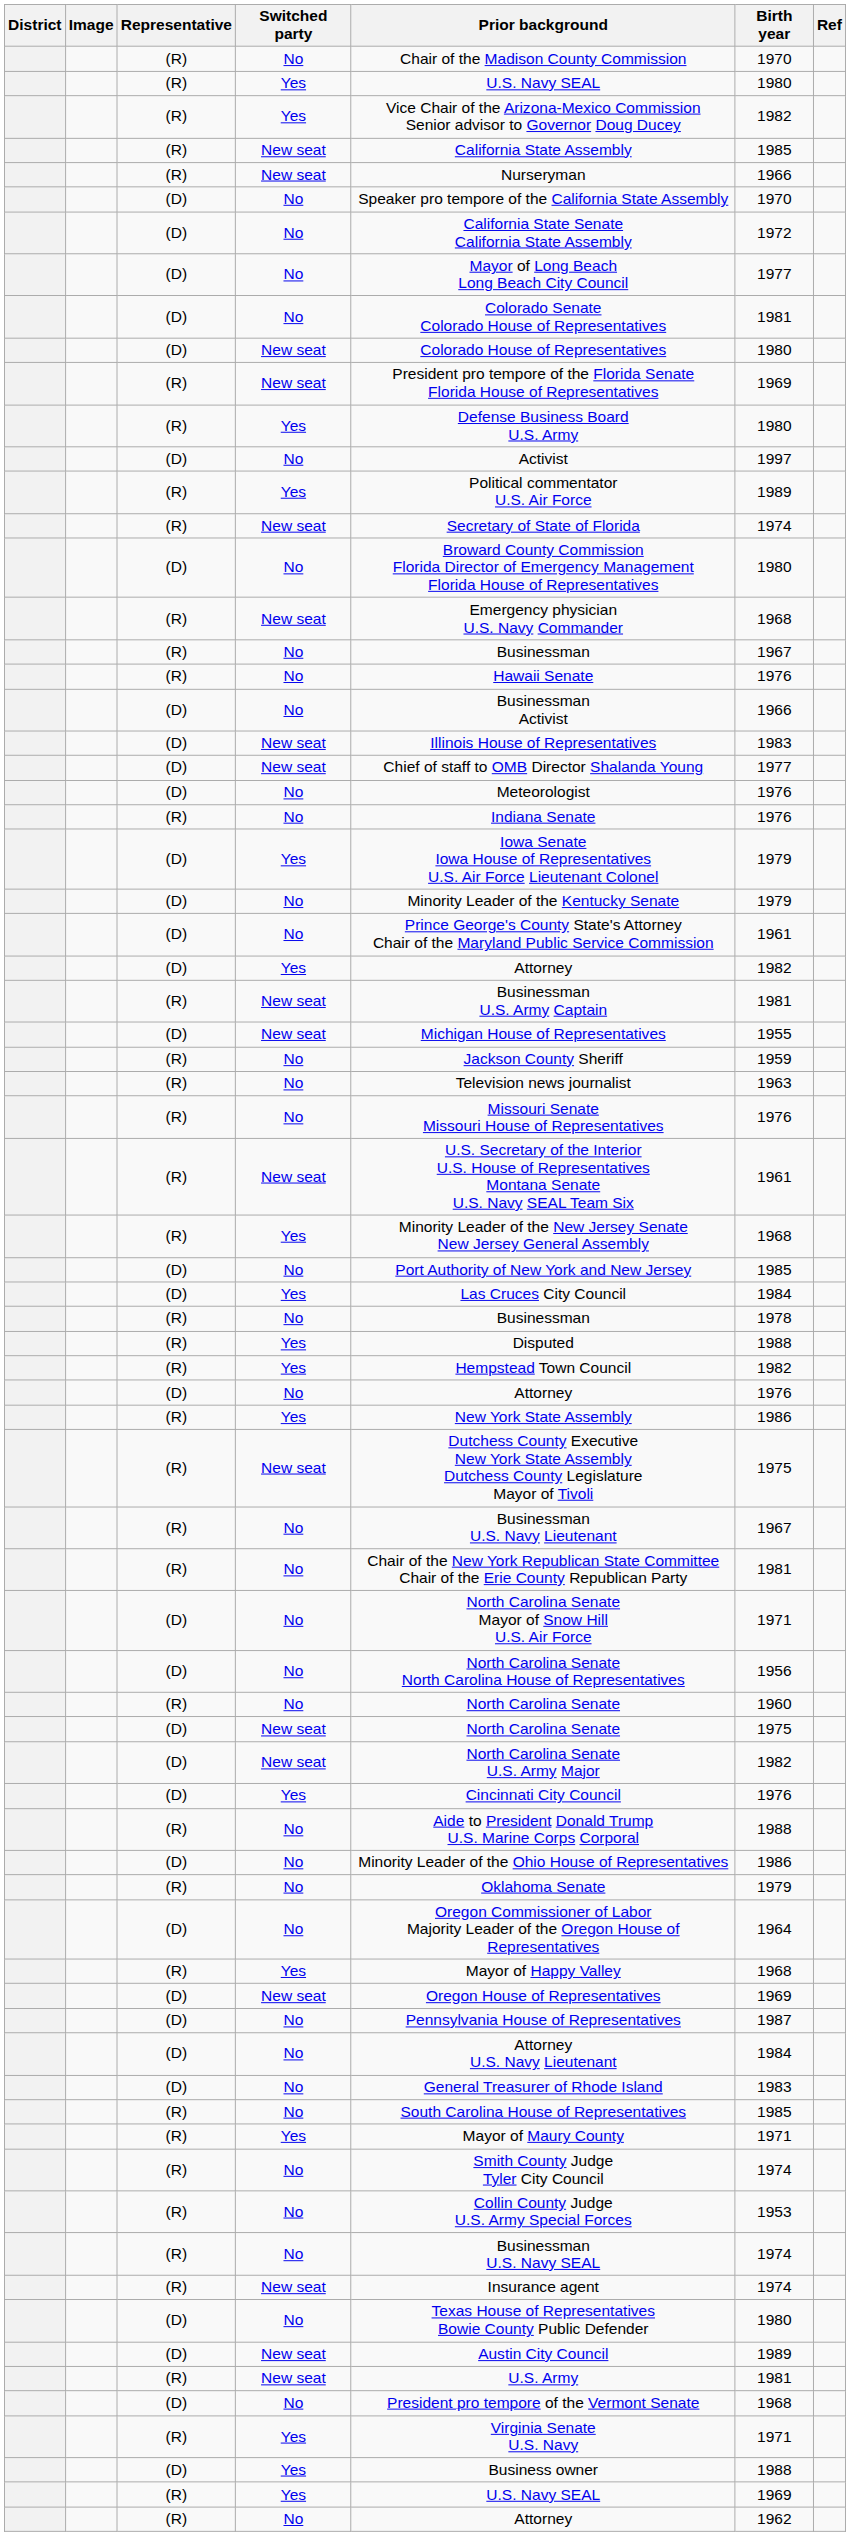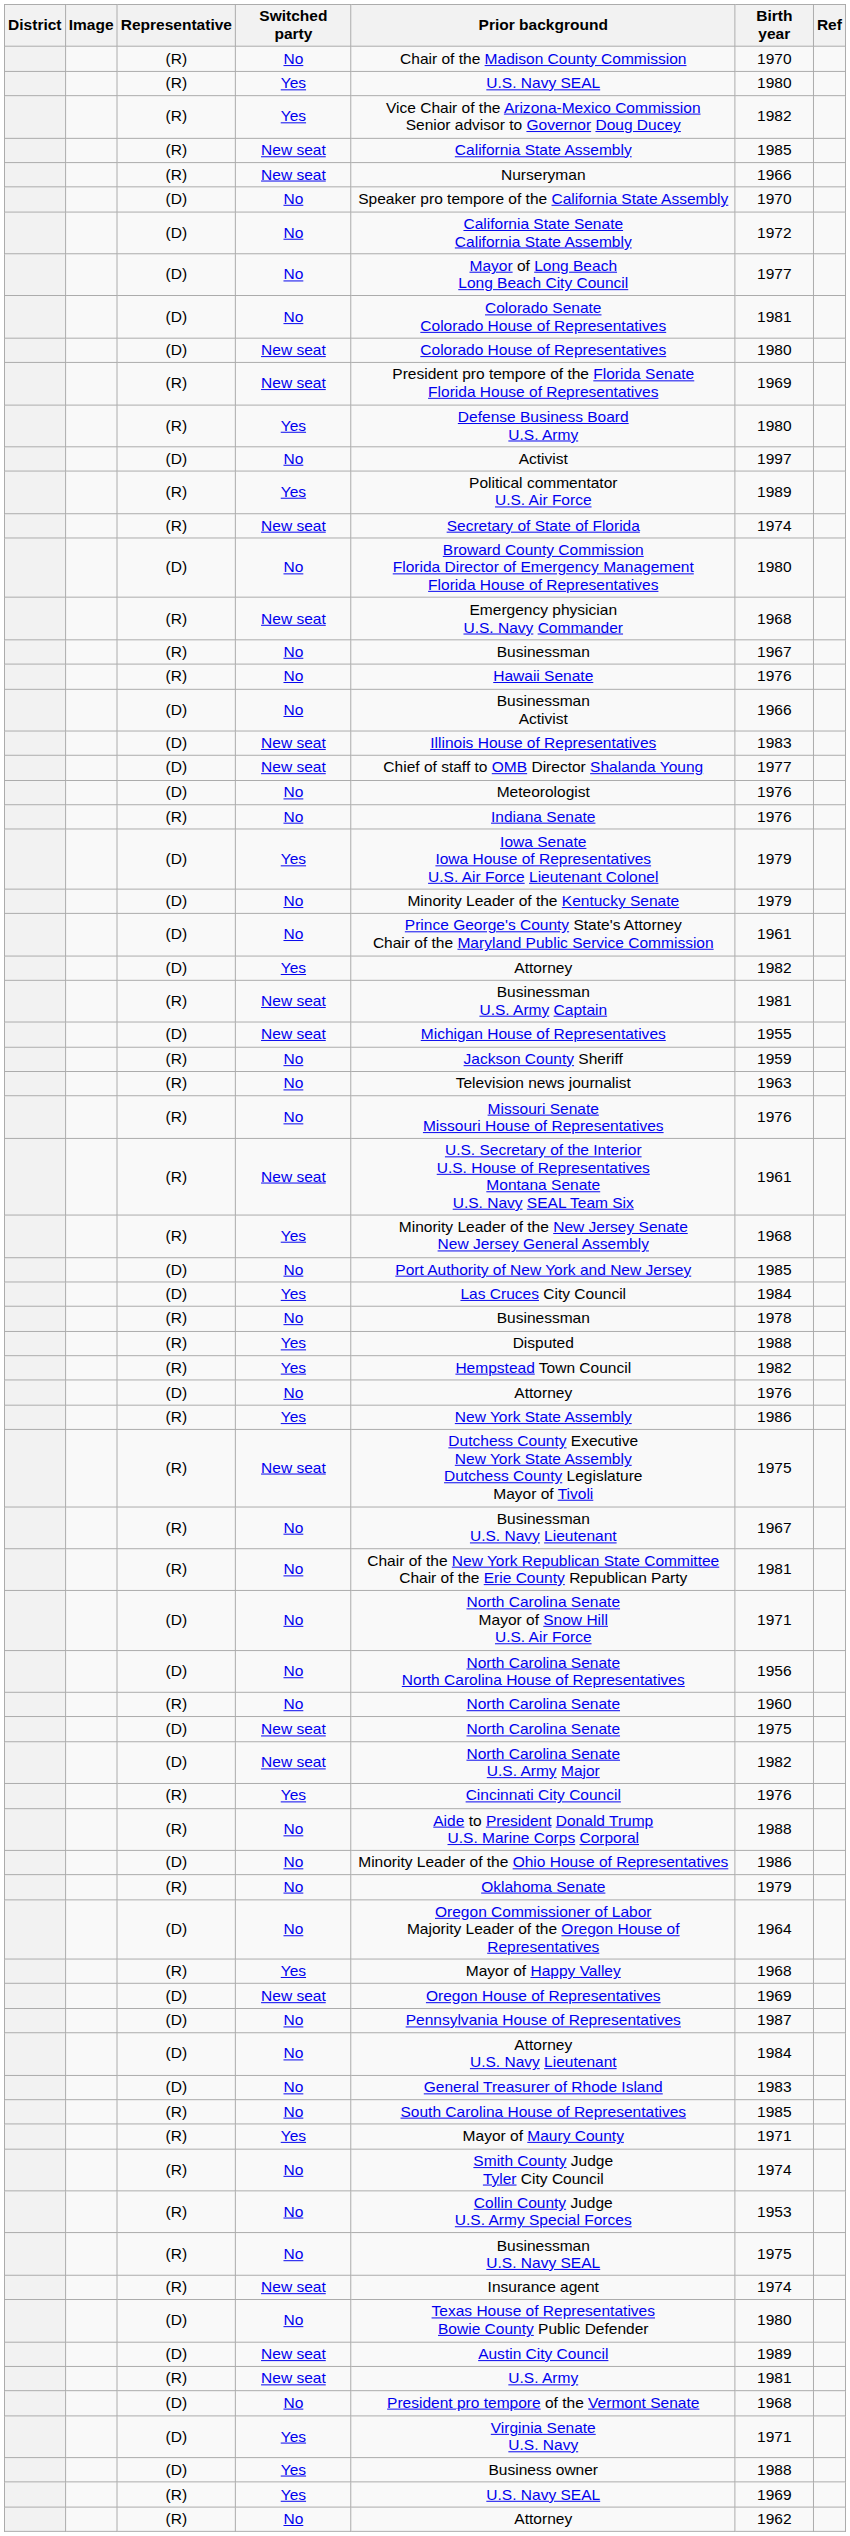(176, 1795) (D) -> (176, 1795) (R)
(774, 2253) 1974 -> (774, 2253) 1975
(176, 2436) (R) -> (176, 2436) (D)
